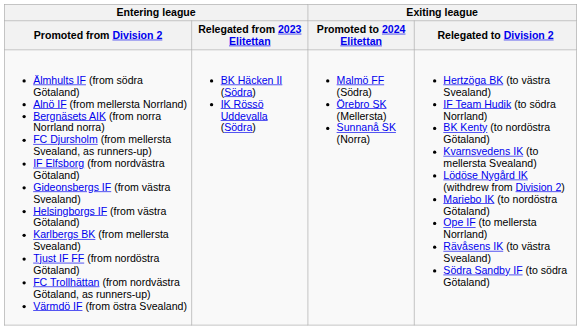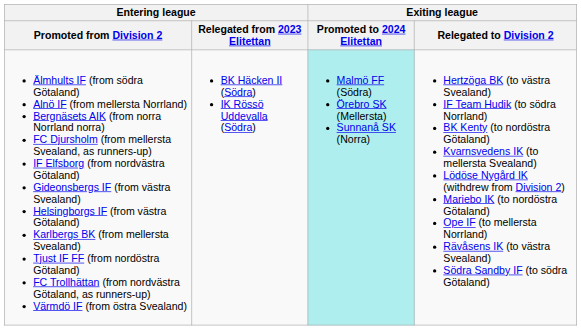(361, 110) no background -> (361, 110) paleturquoise background
